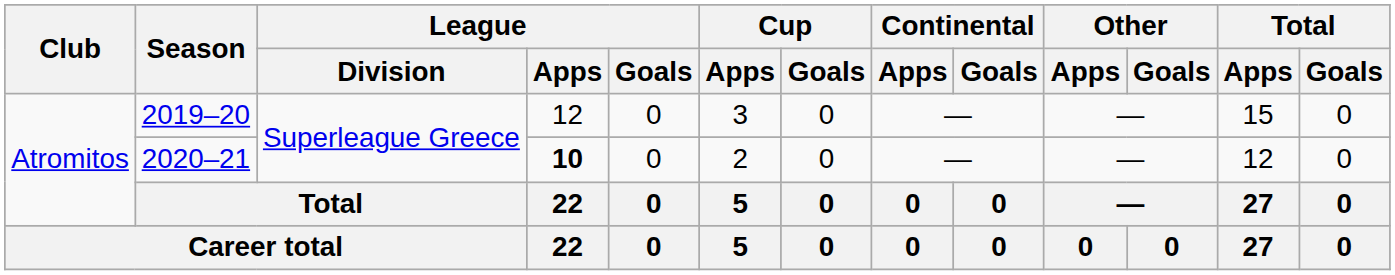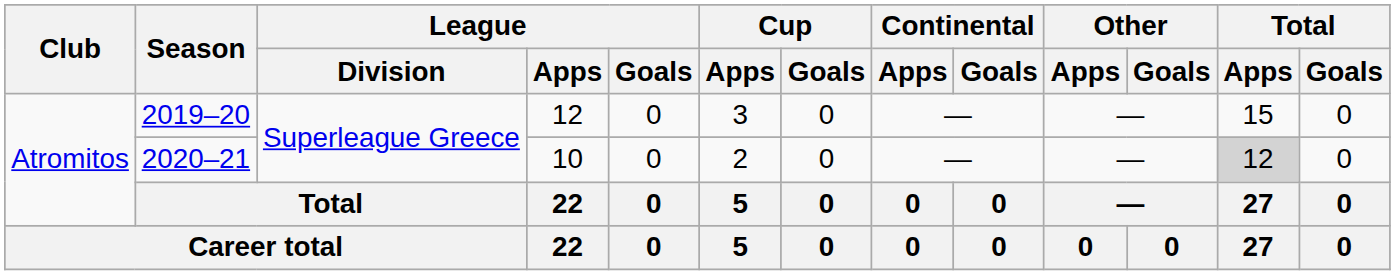(567, 159) bold -> (567, 159) normal
(1258, 159) no background -> (1258, 159) lightgrey background
